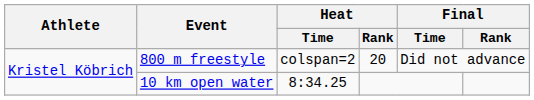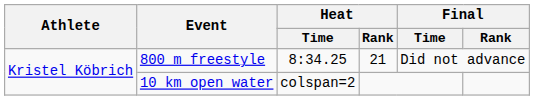(318, 60) colspan=2 -> (318, 60) 8:34.25
(378, 60) 20 -> (378, 60) 21
(318, 84) 8:34.25 -> (318, 84) colspan=2
